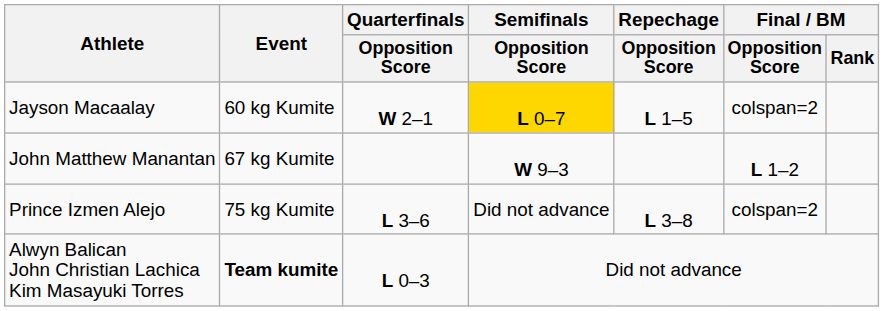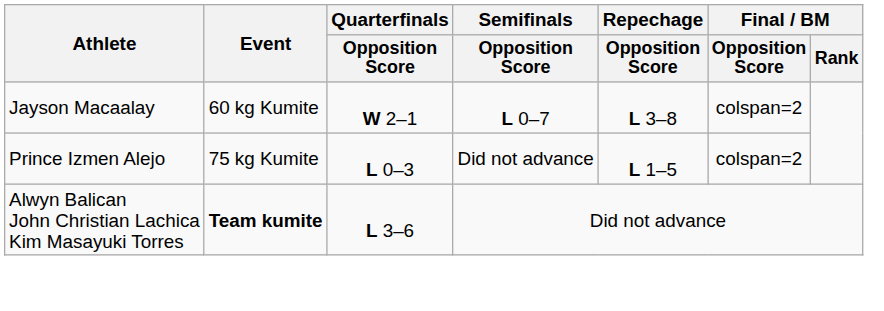(541, 118) gold background -> (526, 118) no background
(669, 118) L 1–5 -> (653, 118) L 3–8
- row: (112, 159)
(406, 220) L 3–6 -> (390, 169) L 0–3
(669, 220) L 3–8 -> (653, 169) L 1–5
(406, 281) L 0–3 -> (390, 230) L 3–6
